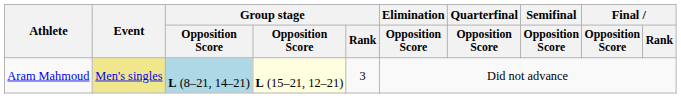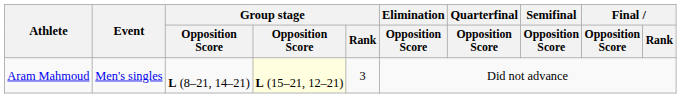(129, 75) khaki background -> (129, 75) no background
(209, 83) lightblue background -> (209, 83) no background
